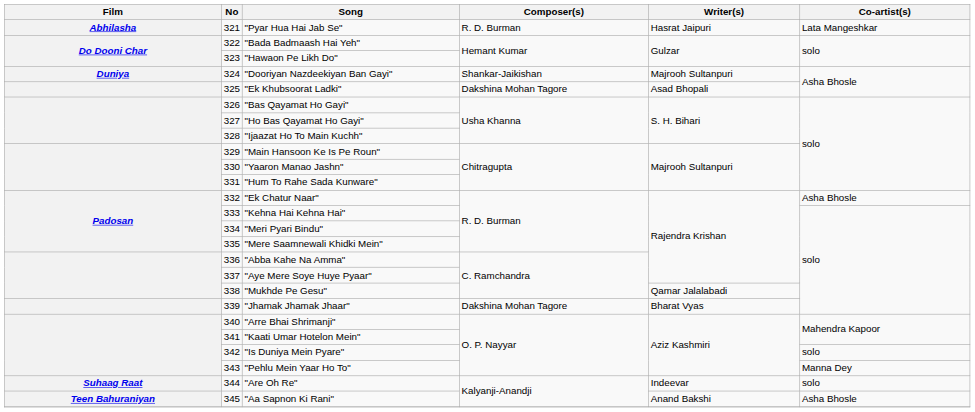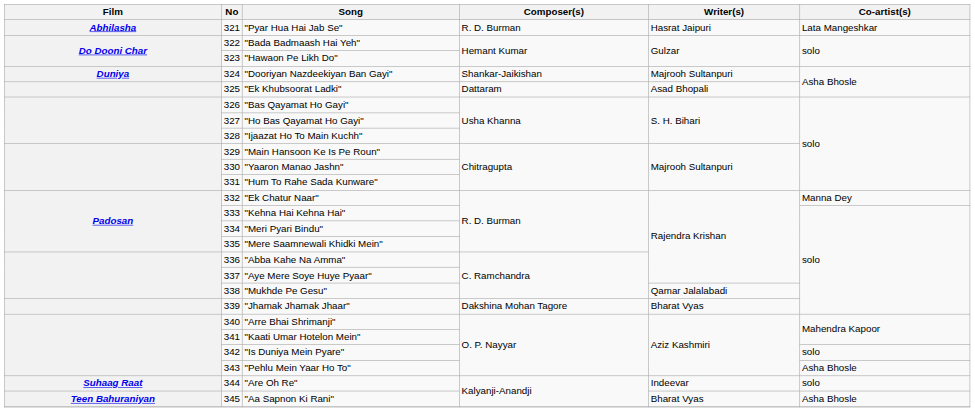(514, 89) Dakshina Mohan Tagore -> (482, 89) Dattaram
(829, 197) Asha Bhosle -> (827, 197) Manna Dey
(827, 368) Manna Dey -> (829, 368) Asha Bhosle
(681, 399) Anand Bakshi -> (677, 399) Bharat Vyas
